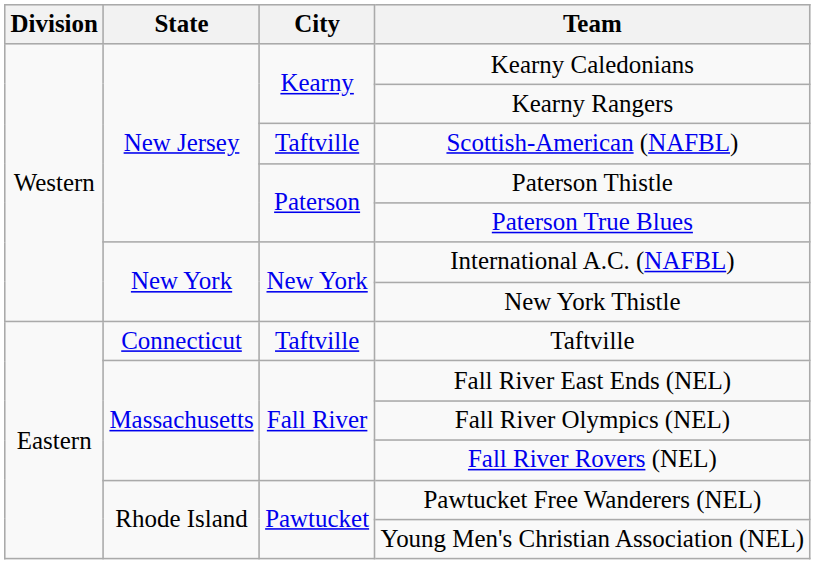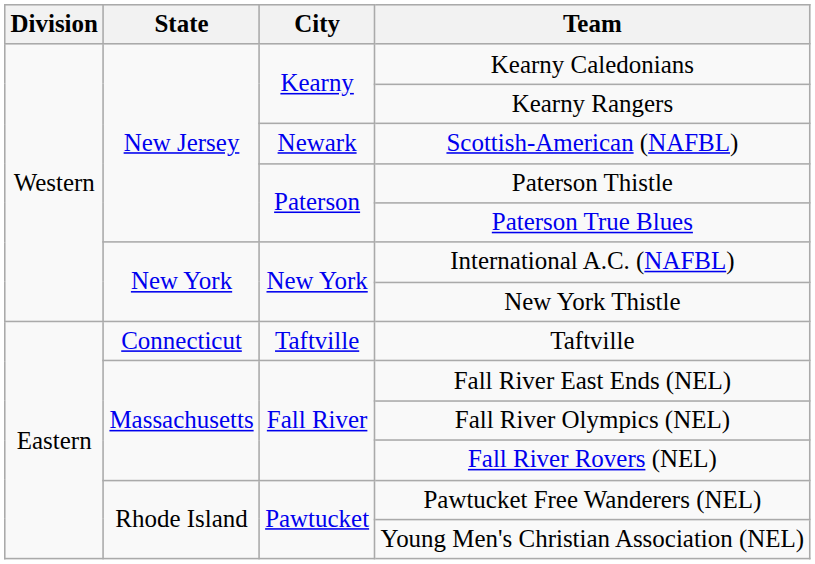(317, 143) Taftville -> (317, 143) Newark
